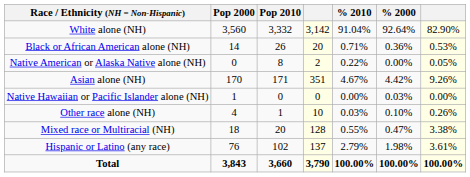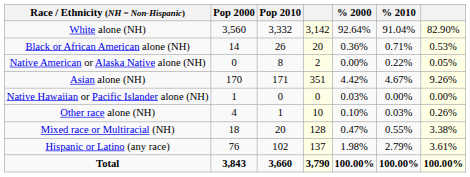columns swapped: (399, 12) <-> (354, 12)
